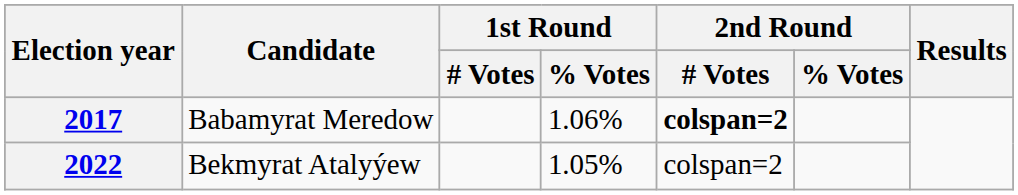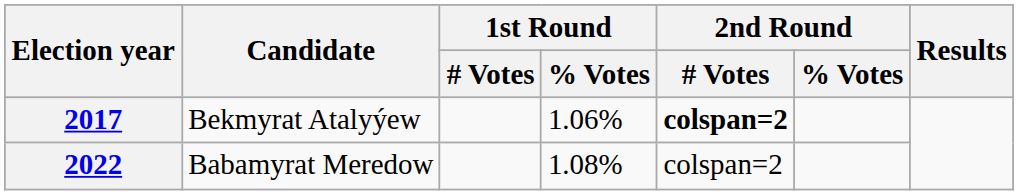(311, 119) Babamyrat Meredow -> (304, 119) Bekmyrat Atalyýew
(304, 165) Bekmyrat Atalyýew -> (311, 165) Babamyrat Meredow
(585, 165) 1.05% -> (585, 165) 1.08%
